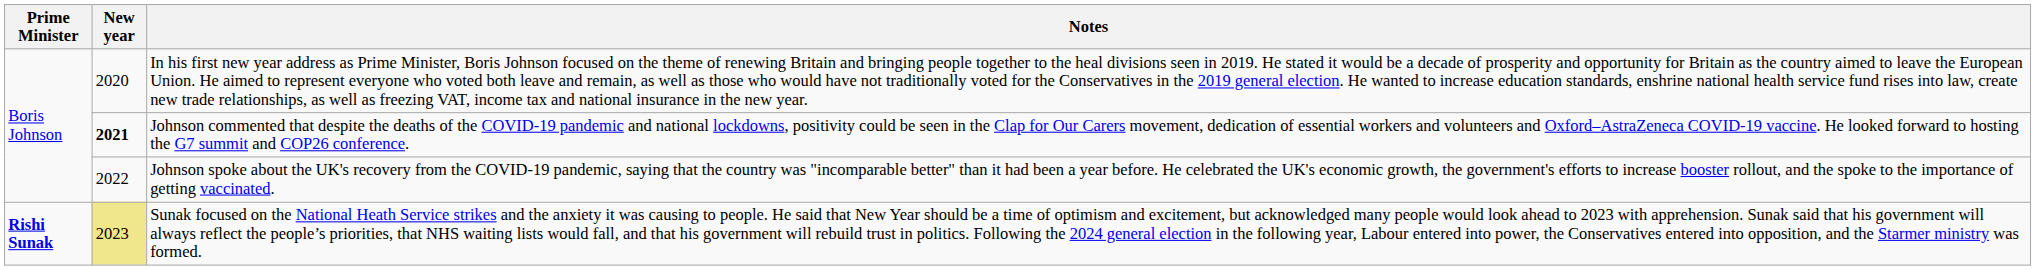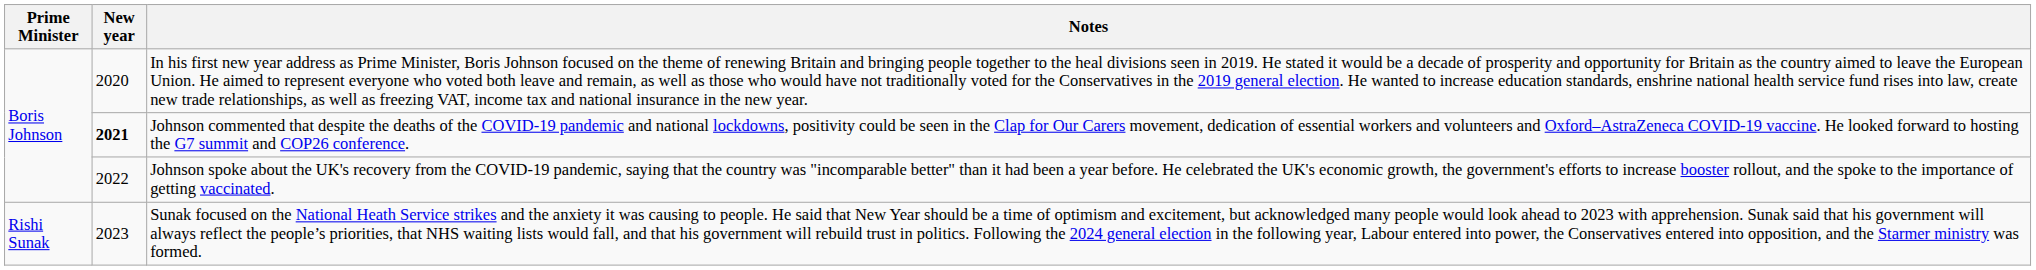(31, 233) bold -> (29, 233) normal
(112, 233) khaki background -> (112, 233) no background
